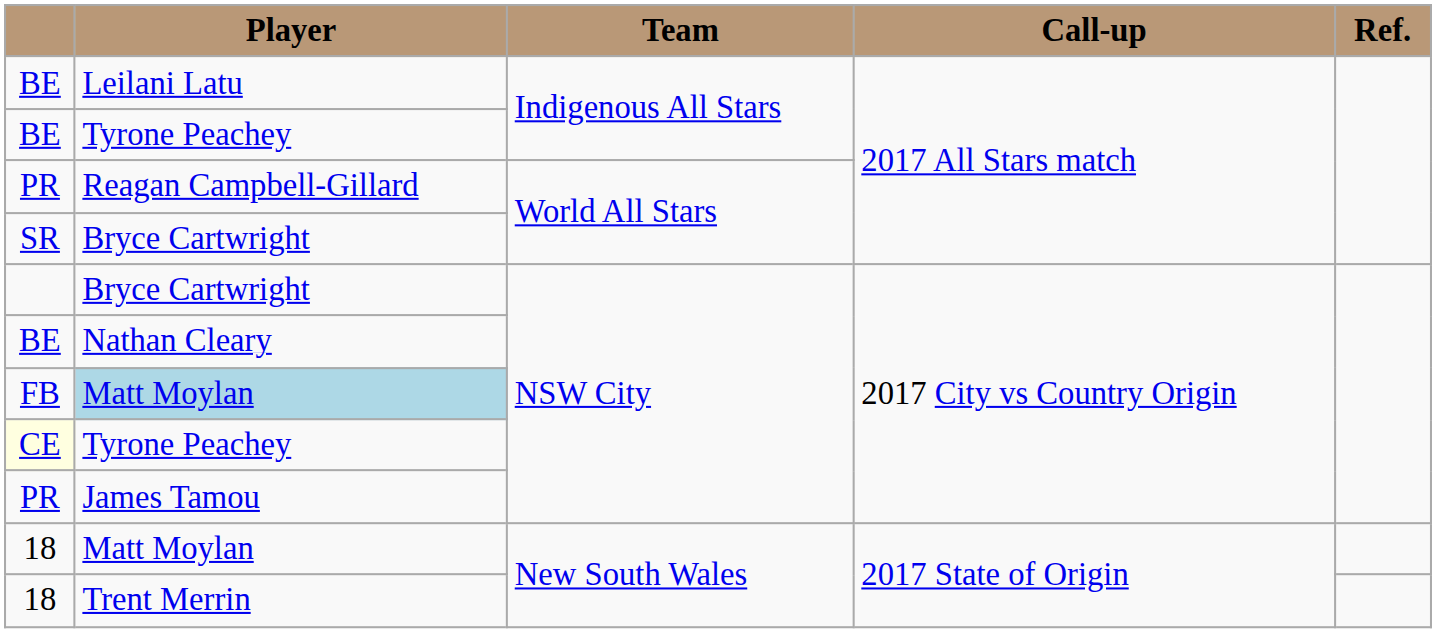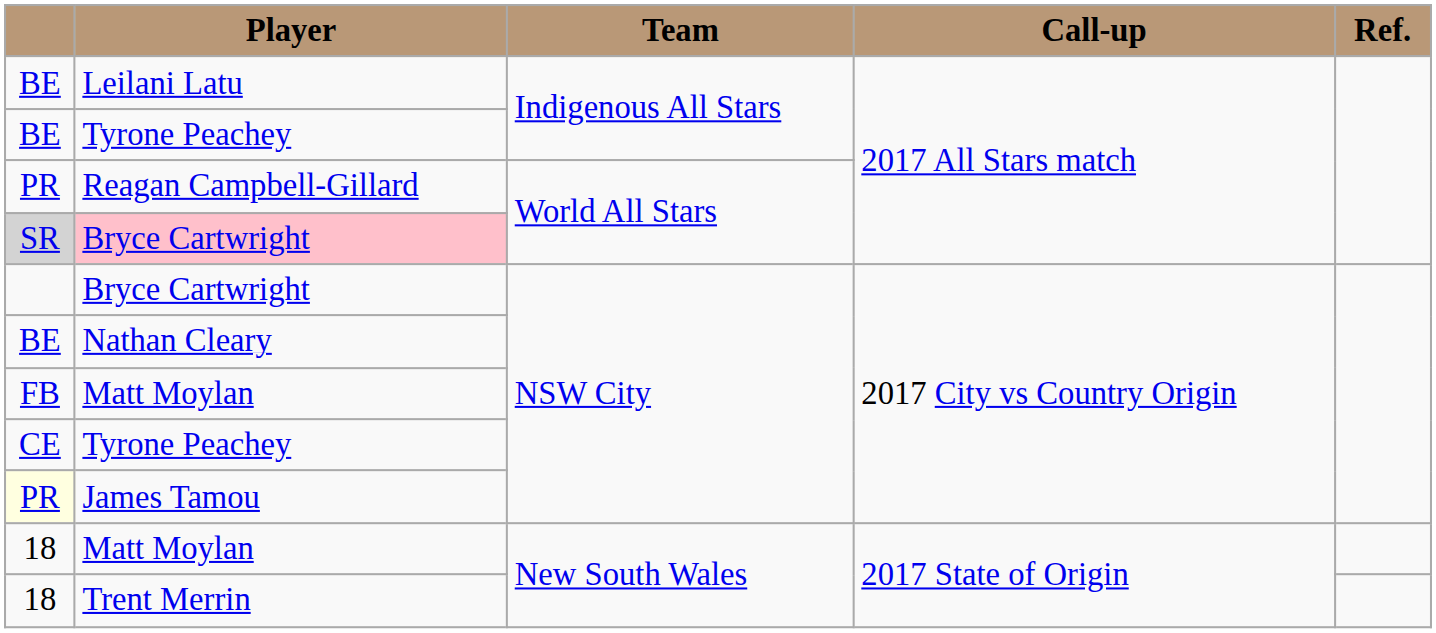(40, 237) no background -> (40, 237) lightgrey background
(196, 237) no background -> (196, 237) pink background
(168, 392) lightblue background -> (168, 392) no background
(40, 444) lightyellow background -> (40, 444) no background
(40, 496) no background -> (40, 496) lightyellow background
